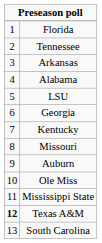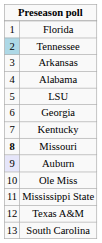(12, 46) no background -> (12, 46) lightblue background
(12, 146) normal -> (12, 146) bold
(12, 163) no background -> (12, 163) lavender background
(12, 213) bold -> (12, 213) normal
